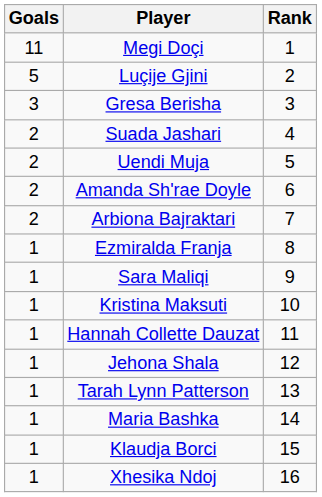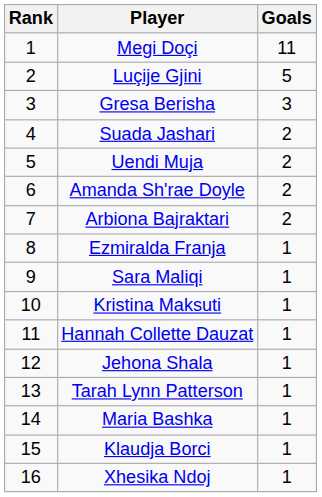columns swapped: (290, 18) <-> (34, 18)
